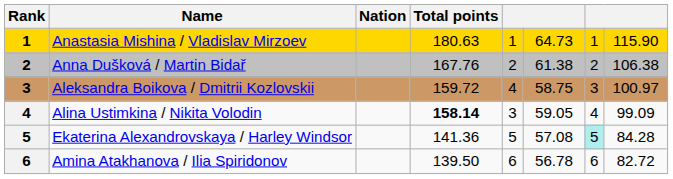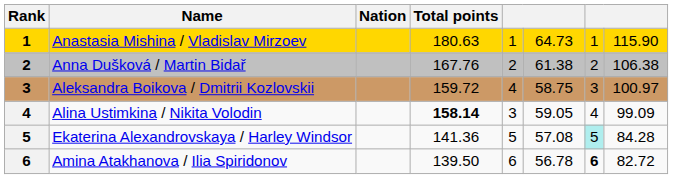(594, 161) normal -> (594, 161) bold
